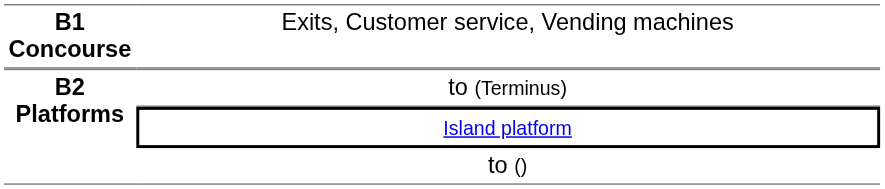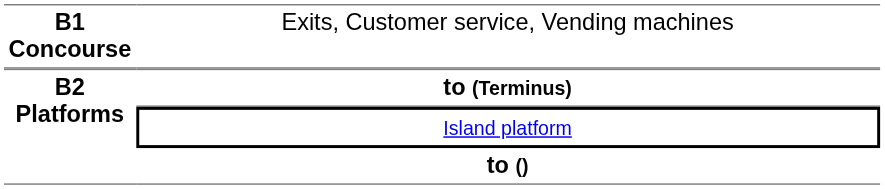(508, 87) normal -> (508, 87) bold
(508, 165) normal -> (508, 165) bold
